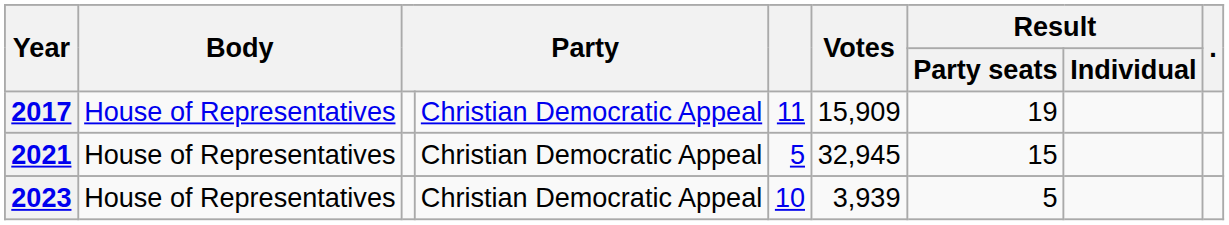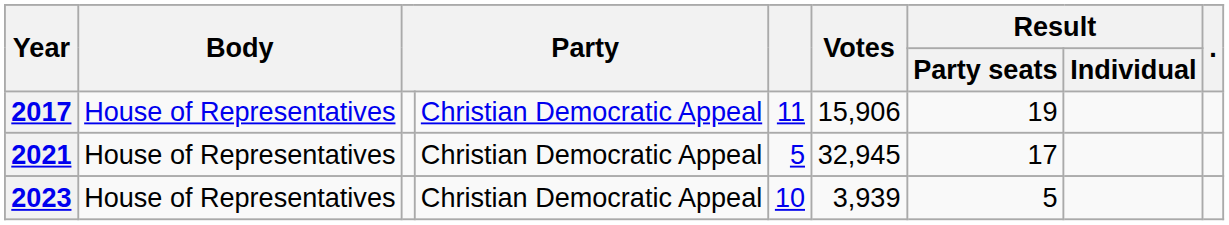(859, 112) 15,909 -> (859, 112) 15,906
(1042, 155) 15 -> (1042, 155) 17
